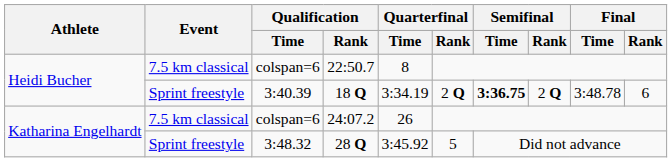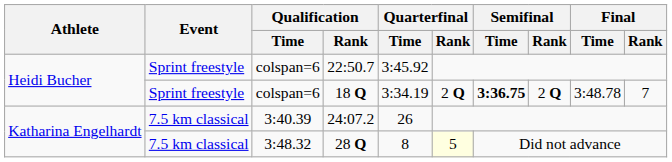(199, 67) 7.5 km classical -> (197, 67) Sprint freestyle
(405, 67) 8 -> (405, 67) 3:45.92
(288, 93) 3:40.39 -> (288, 93) colspan=6
(645, 93) 6 -> (645, 93) 7
(288, 118) colspan=6 -> (288, 118) 3:40.39
(197, 144) Sprint freestyle -> (199, 144) 7.5 km classical
(405, 144) 3:45.92 -> (405, 144) 8
(453, 144) no background -> (453, 144) lightyellow background
